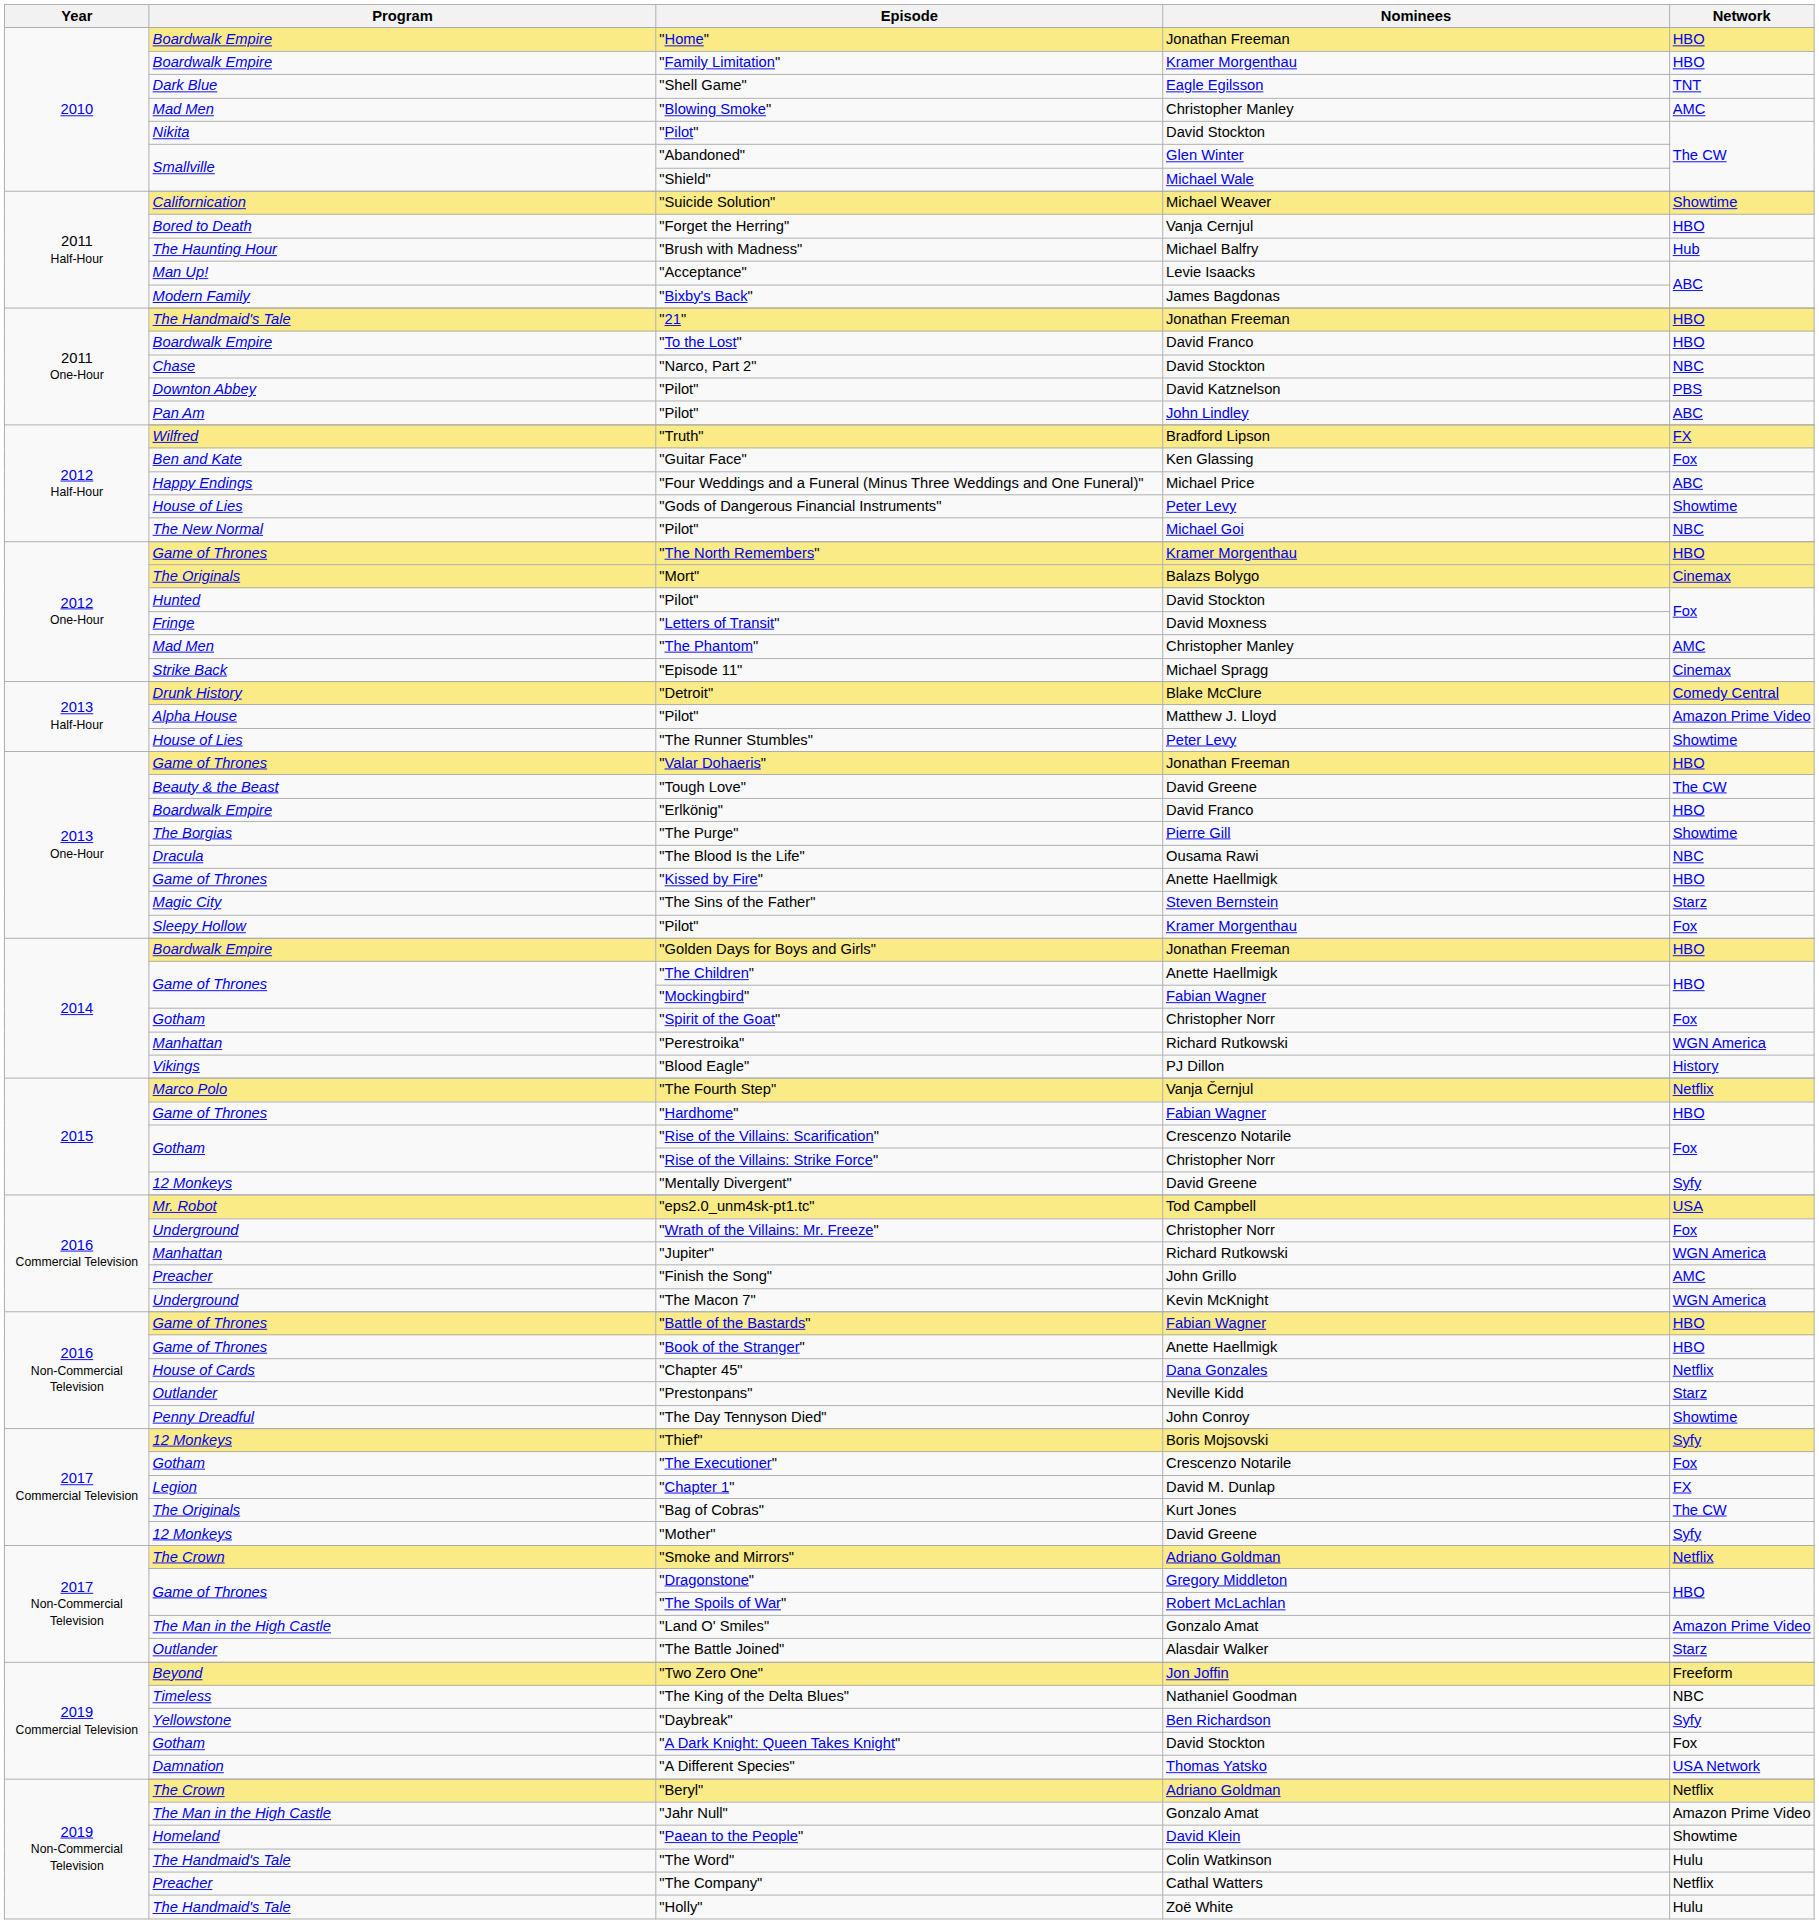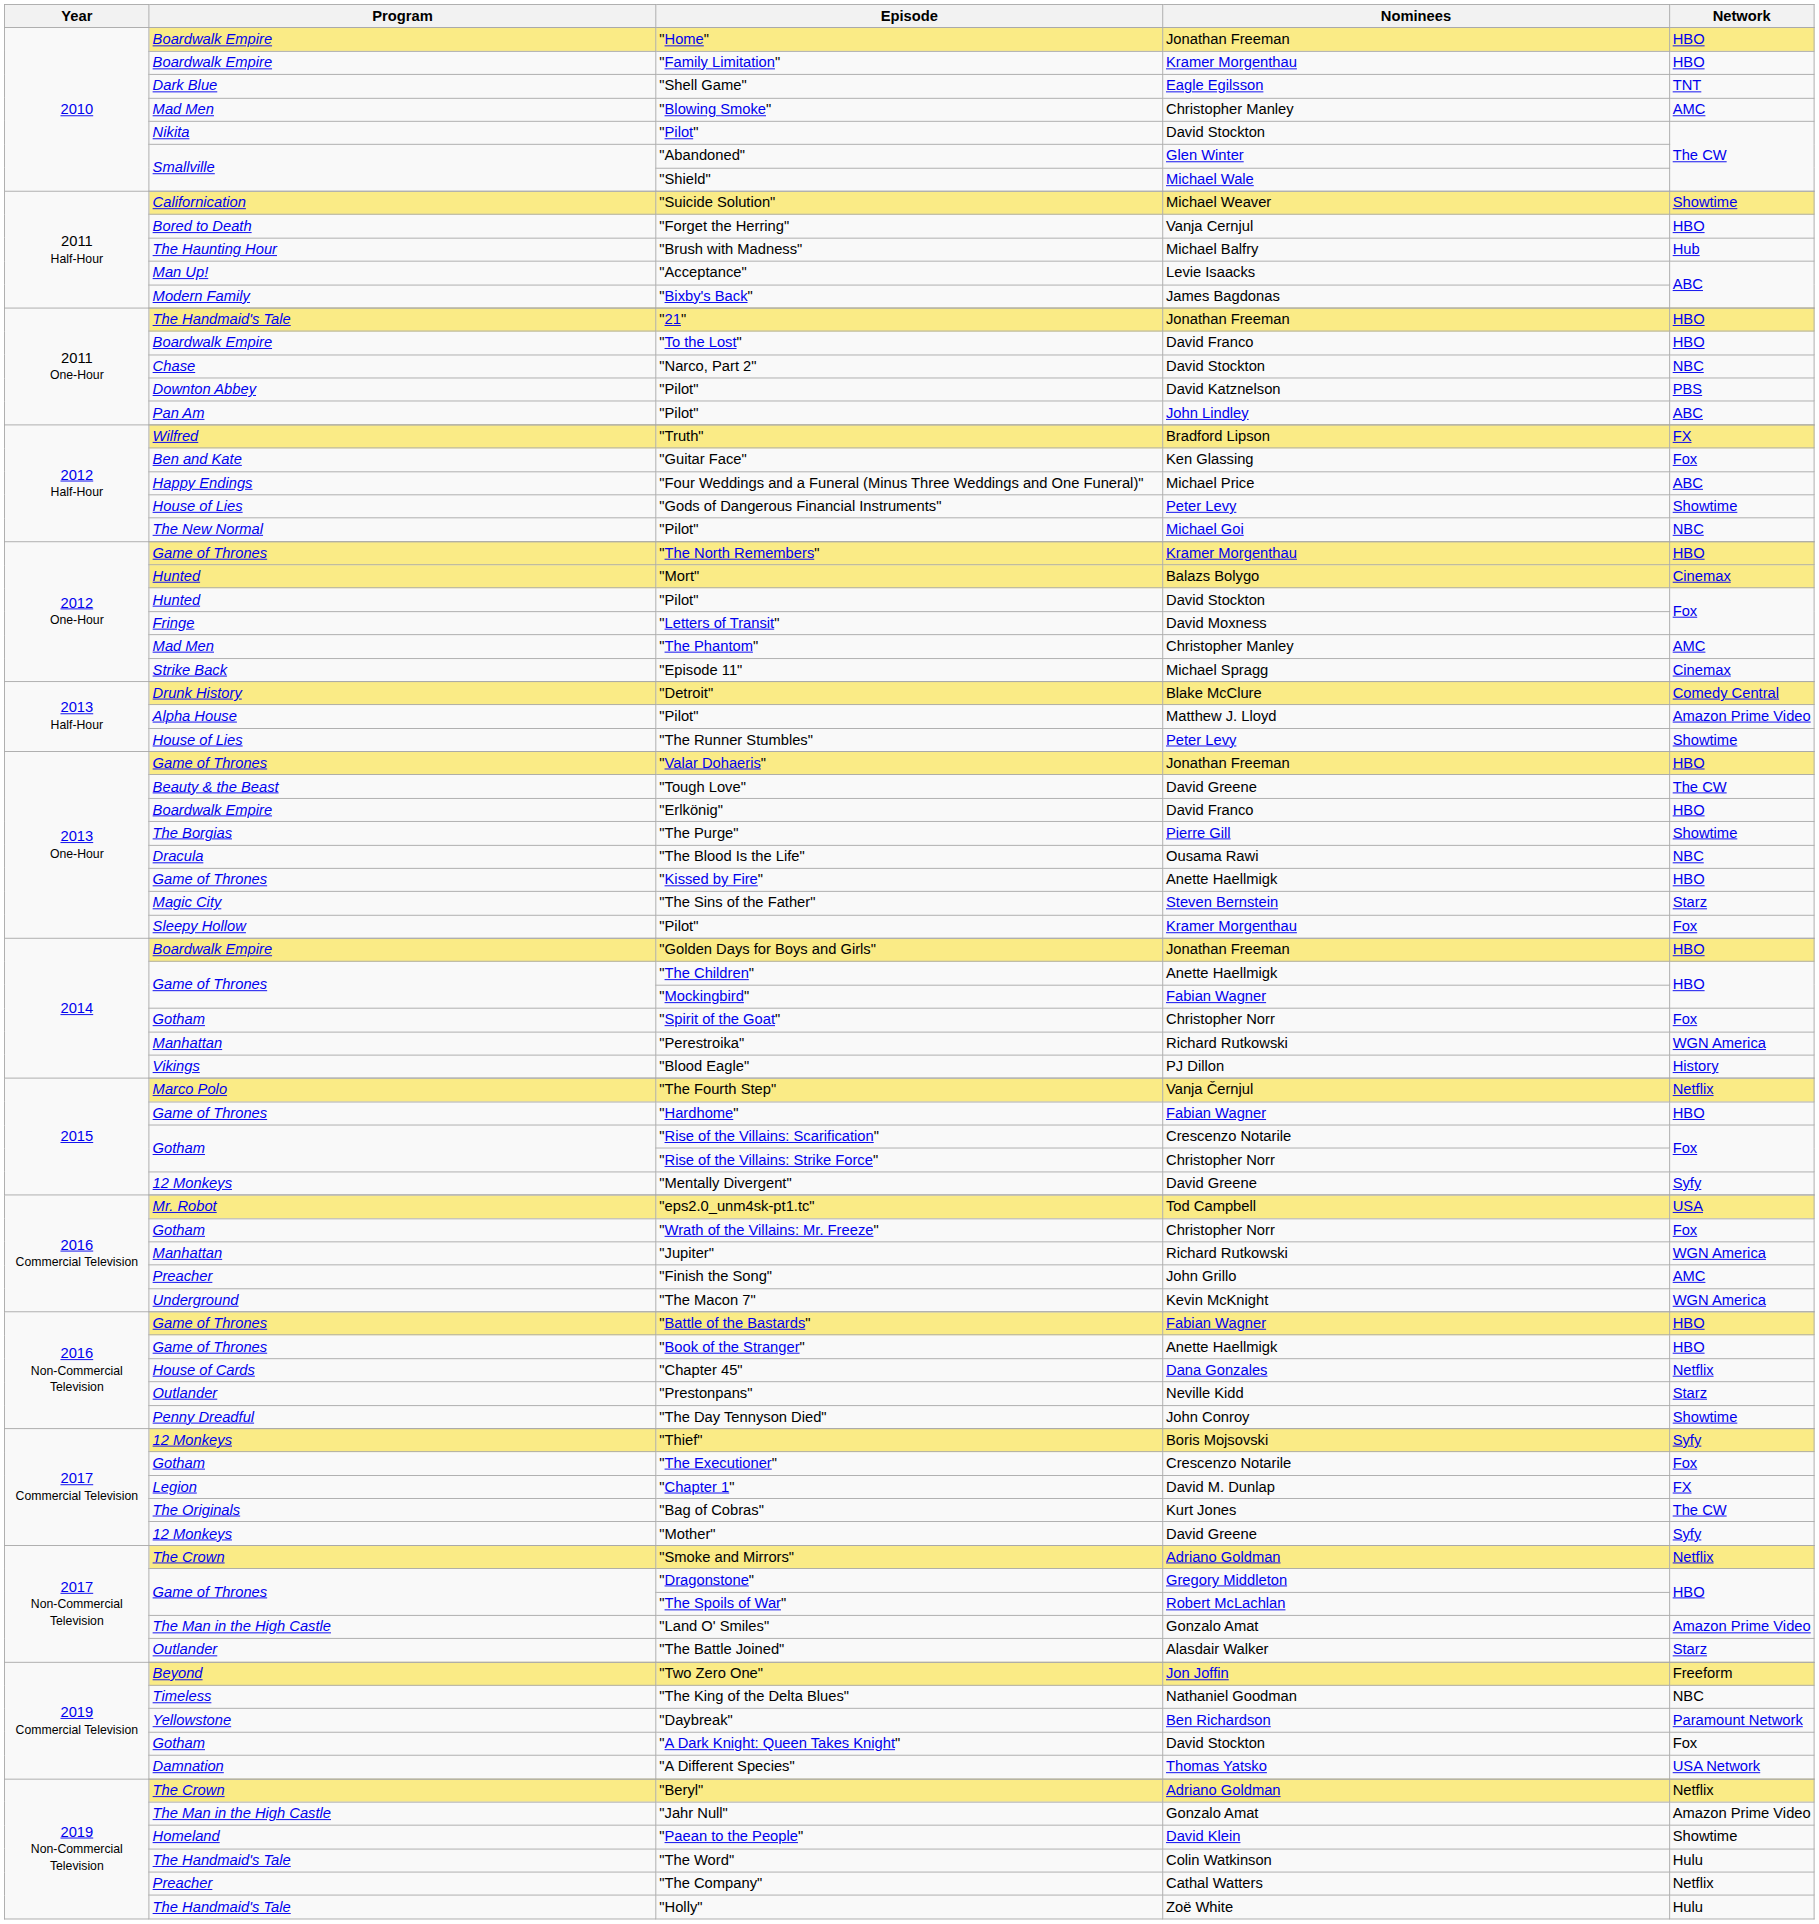(196, 576) The Originals -> (176, 576) Hunted
(196, 1230) Underground -> (179, 1230) Gotham
(1687, 1720) Syfy -> (1738, 1720) Paramount Network
